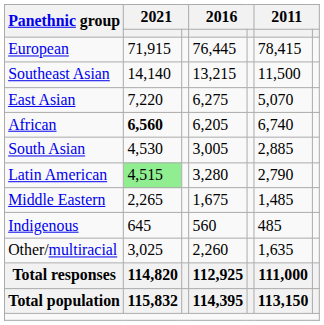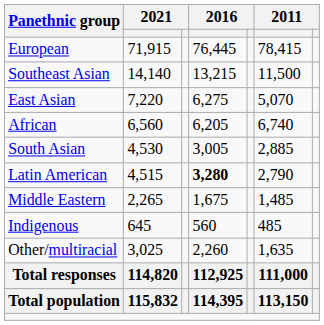(145, 124) bold -> (145, 124) normal
(145, 175) lightgreen background -> (145, 175) no background
(210, 175) normal -> (210, 175) bold
